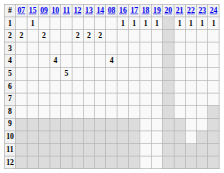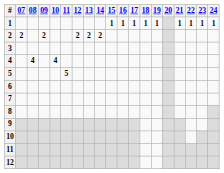columns swapped: (112, 10) <-> (33, 10)
